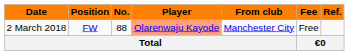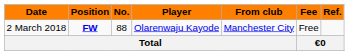(90, 27) normal -> (90, 27) bold
(177, 27) lightsalmon background -> (177, 27) no background
